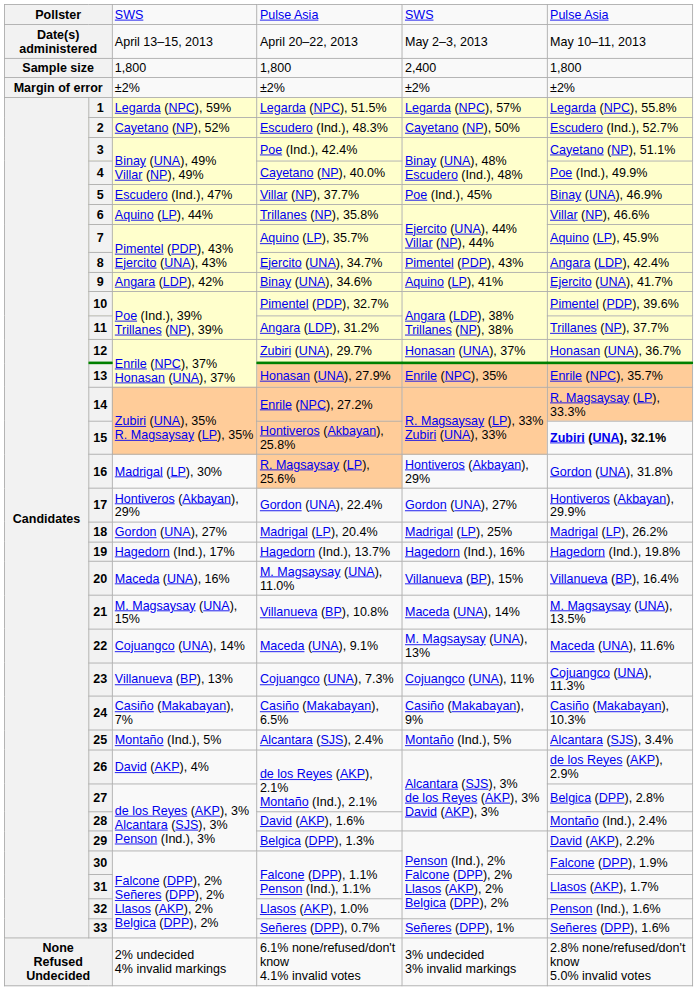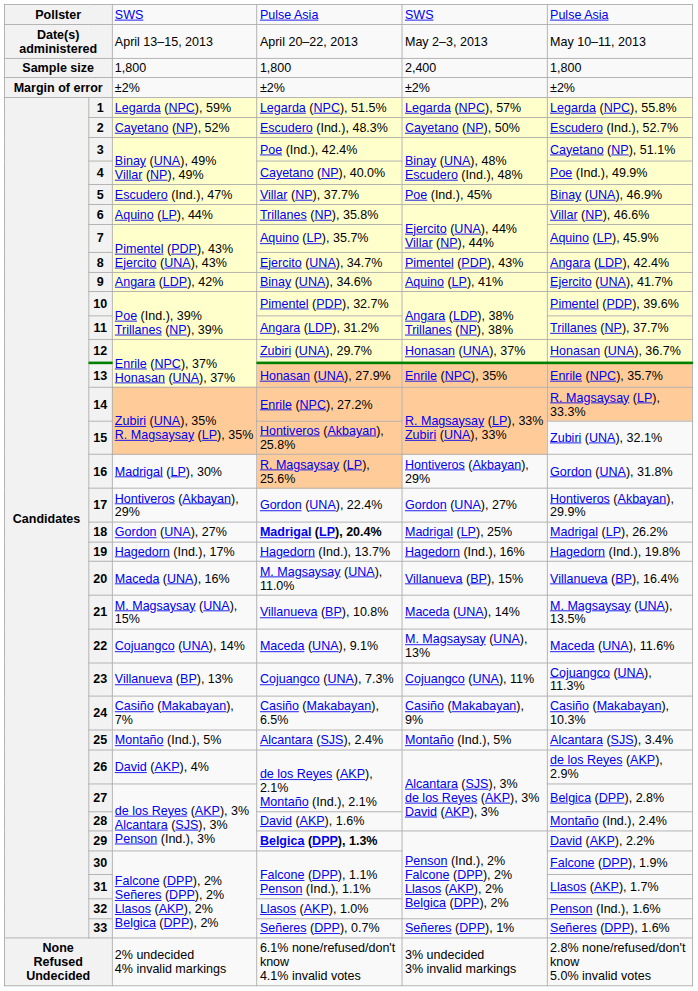(608, 438) bold -> (606, 438) normal
(319, 532) normal -> (321, 532) bold
(317, 841) normal -> (319, 841) bold
